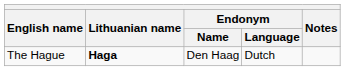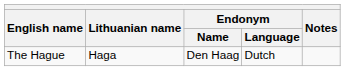(103, 56) bold -> (102, 56) normal
